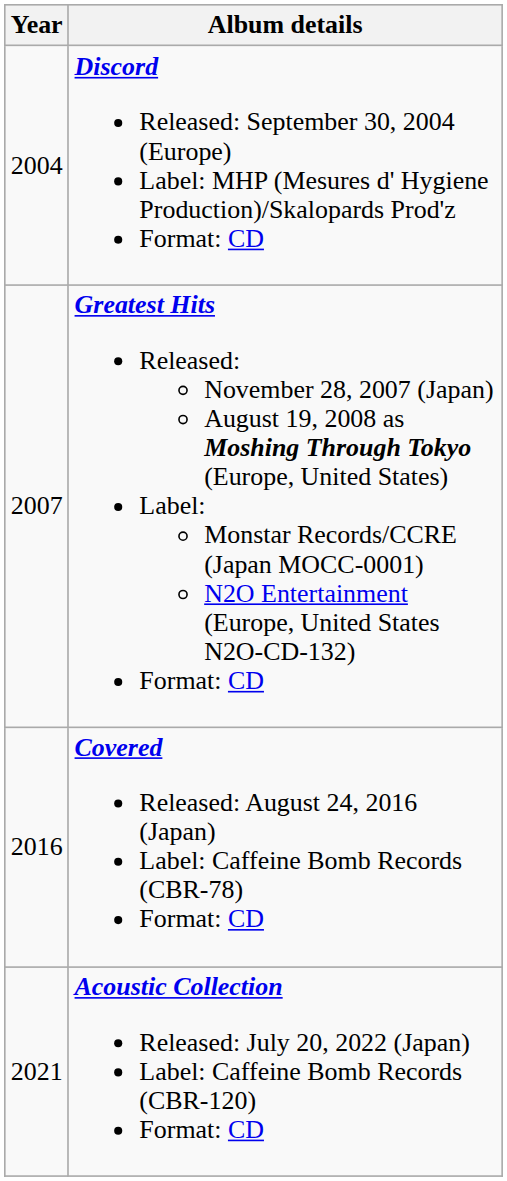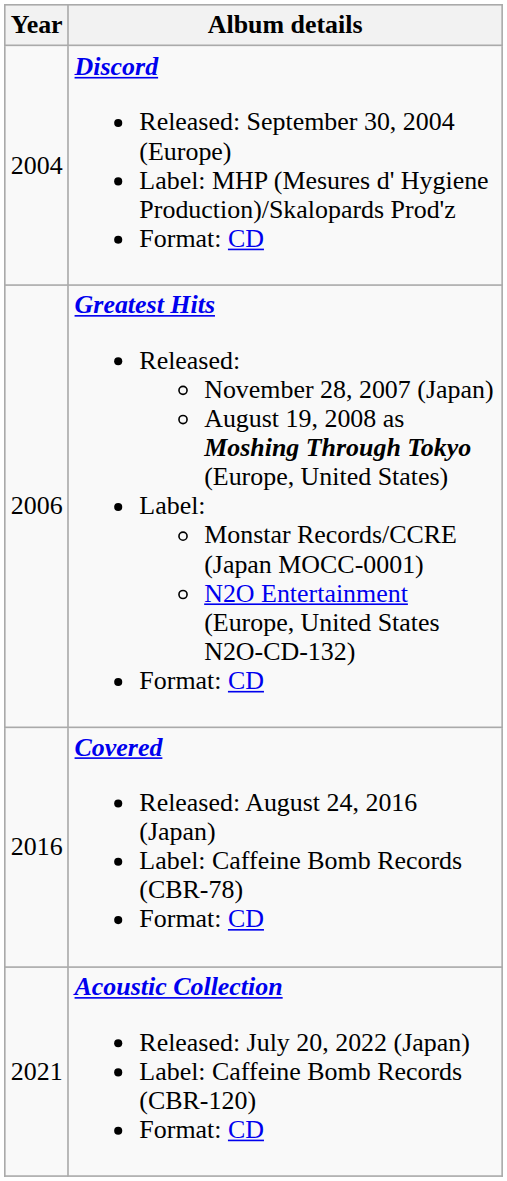(37, 505) 2007 -> (37, 505) 2006
